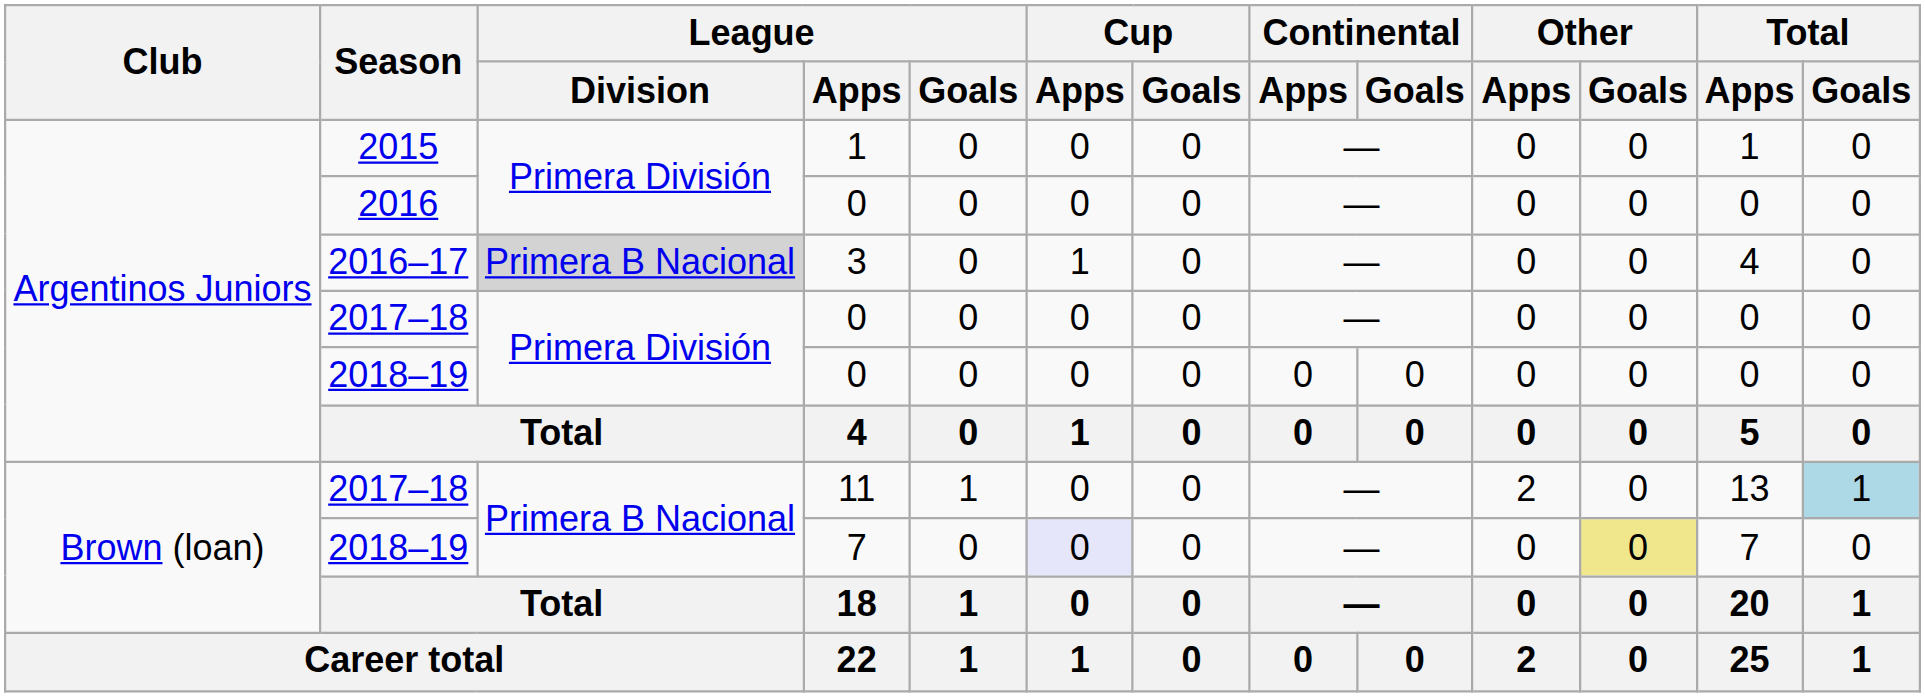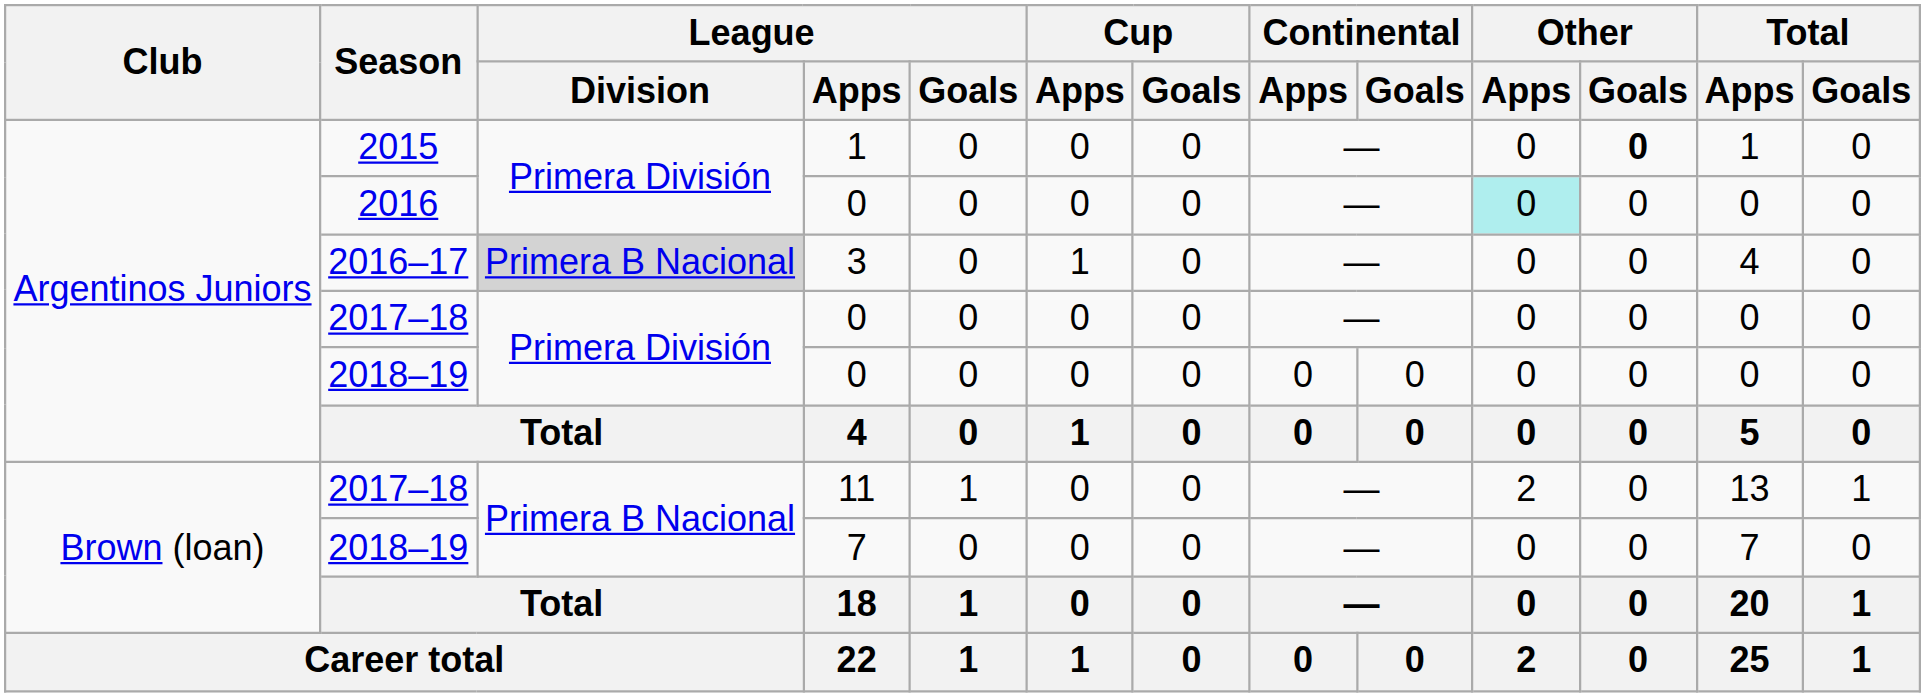(1638, 147) normal -> (1638, 147) bold
(1526, 204) no background -> (1526, 204) paleturquoise background
(1861, 489) lightblue background -> (1861, 489) no background
(1080, 546) lavender background -> (1080, 546) no background
(1638, 546) khaki background -> (1638, 546) no background
